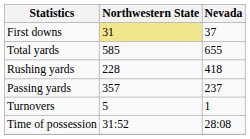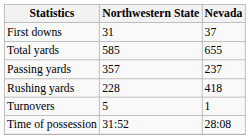(108, 32) khaki background -> (108, 32) no background
rows swapped: (41, 69) <-> (39, 87)
